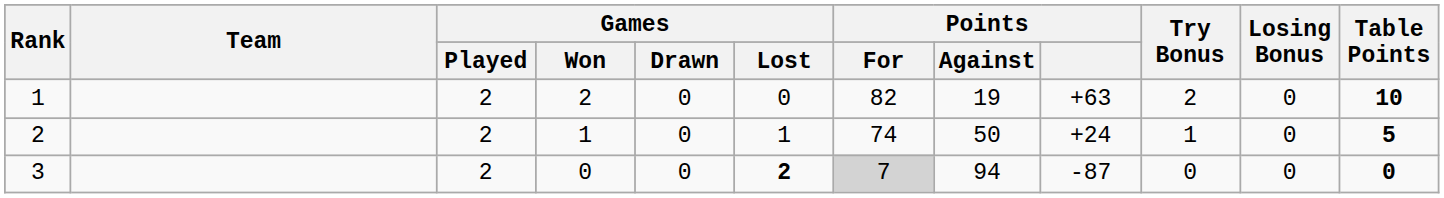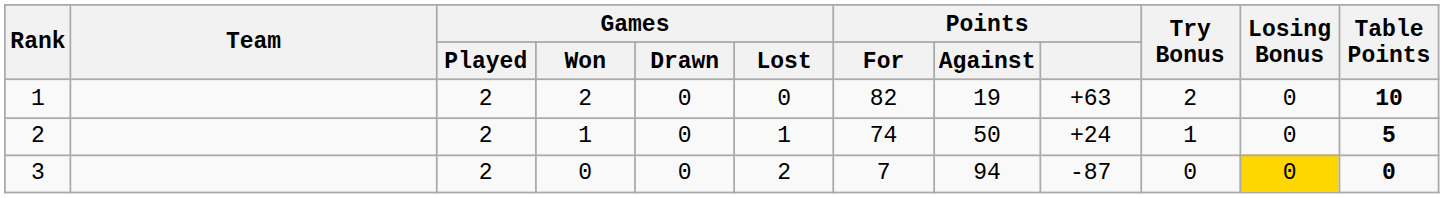(784, 174) bold -> (784, 174) normal
(884, 174) lightgrey background -> (884, 174) no background
(1290, 174) no background -> (1290, 174) gold background
